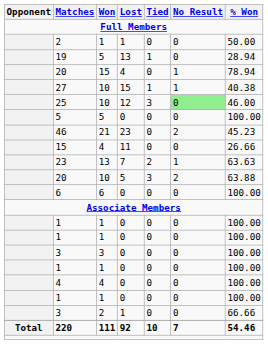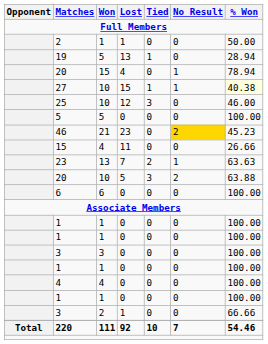(241, 87) no background -> (241, 87) lightyellow background
(176, 102) lightgreen background -> (176, 102) no background
(176, 132) no background -> (176, 132) gold background
